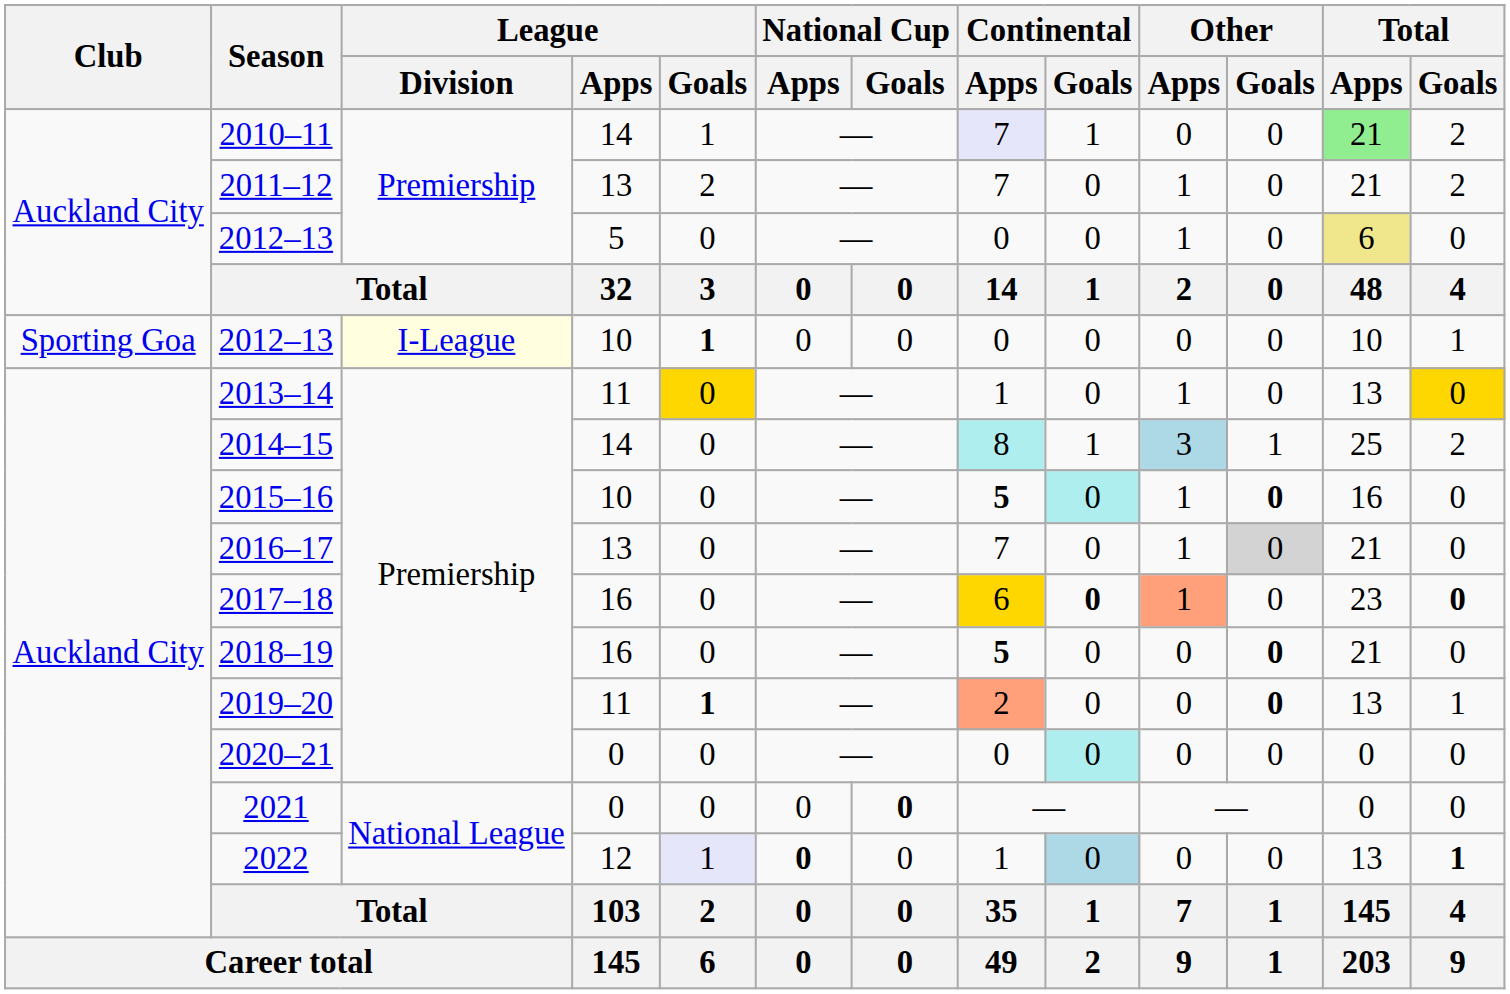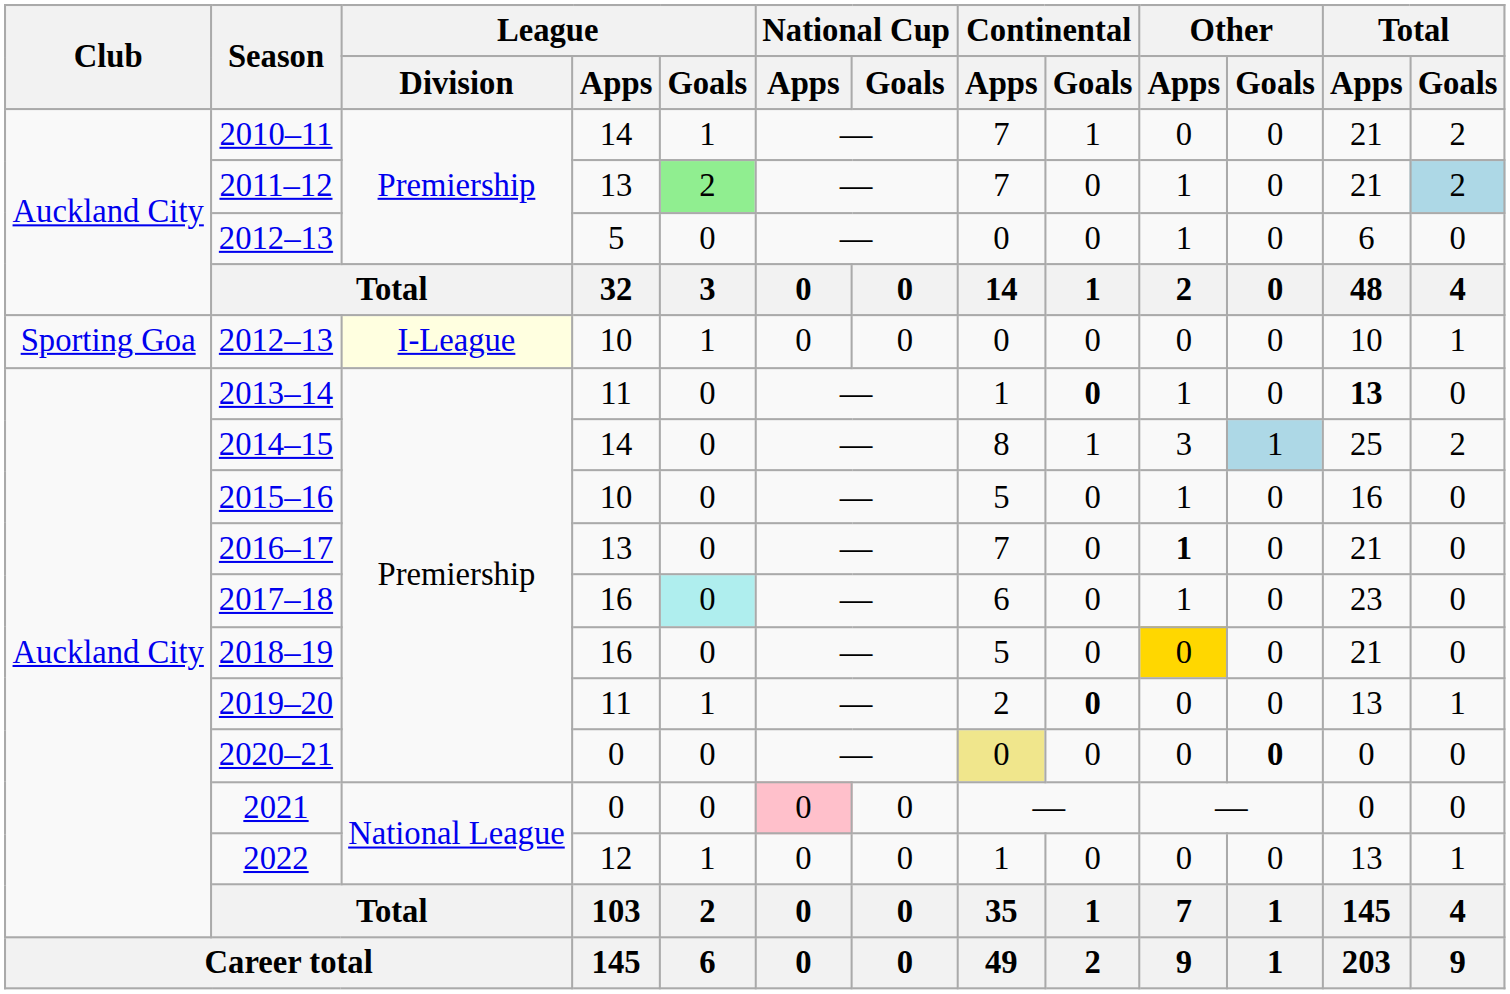(1001, 133) lavender background -> (1001, 133) no background
(1366, 133) lightgreen background -> (1366, 133) no background
(707, 185) no background -> (707, 185) lightgreen background
(1458, 185) no background -> (1458, 185) lightblue background
(1366, 237) khaki background -> (1366, 237) no background
(707, 340) bold -> (707, 340) normal
(707, 392) gold background -> (707, 392) no background
(1093, 392) normal -> (1093, 392) bold
(1366, 392) normal -> (1366, 392) bold
(1458, 392) gold background -> (1458, 392) no background
(1001, 444) paleturquoise background -> (1001, 444) no background
(1184, 444) lightblue background -> (1184, 444) no background
(1275, 444) no background -> (1275, 444) lightblue background
(1001, 496) bold -> (1001, 496) normal
(1093, 496) paleturquoise background -> (1093, 496) no background
(1275, 496) bold -> (1275, 496) normal
(1184, 548) normal -> (1184, 548) bold
(1275, 548) lightgrey background -> (1275, 548) no background
(707, 599) no background -> (707, 599) paleturquoise background
(1001, 599) gold background -> (1001, 599) no background
(1093, 599) bold -> (1093, 599) normal
(1184, 599) lightsalmon background -> (1184, 599) no background
(1458, 599) bold -> (1458, 599) normal
(1001, 651) bold -> (1001, 651) normal
(1184, 651) no background -> (1184, 651) gold background
(1275, 651) bold -> (1275, 651) normal
(707, 703) bold -> (707, 703) normal
(1001, 703) lightsalmon background -> (1001, 703) no background
(1093, 703) normal -> (1093, 703) bold
(1275, 703) bold -> (1275, 703) normal
(1001, 755) no background -> (1001, 755) khaki background
(1093, 755) paleturquoise background -> (1093, 755) no background
(1275, 755) normal -> (1275, 755) bold
(803, 806) no background -> (803, 806) pink background
(905, 806) bold -> (905, 806) normal
(707, 858) lavender background -> (707, 858) no background
(803, 858) bold -> (803, 858) normal
(1093, 858) lightblue background -> (1093, 858) no background
(1458, 858) bold -> (1458, 858) normal
